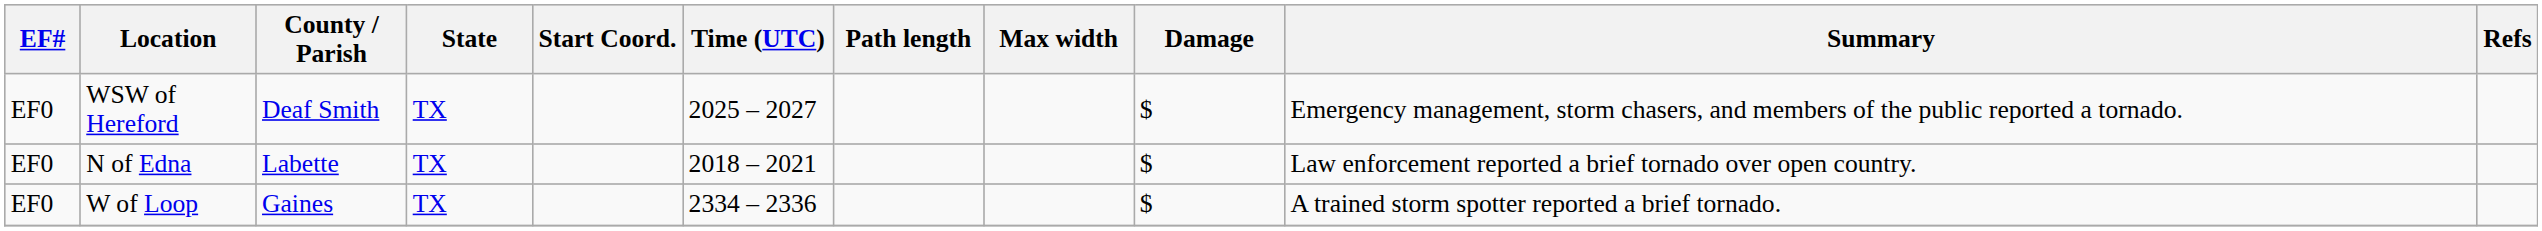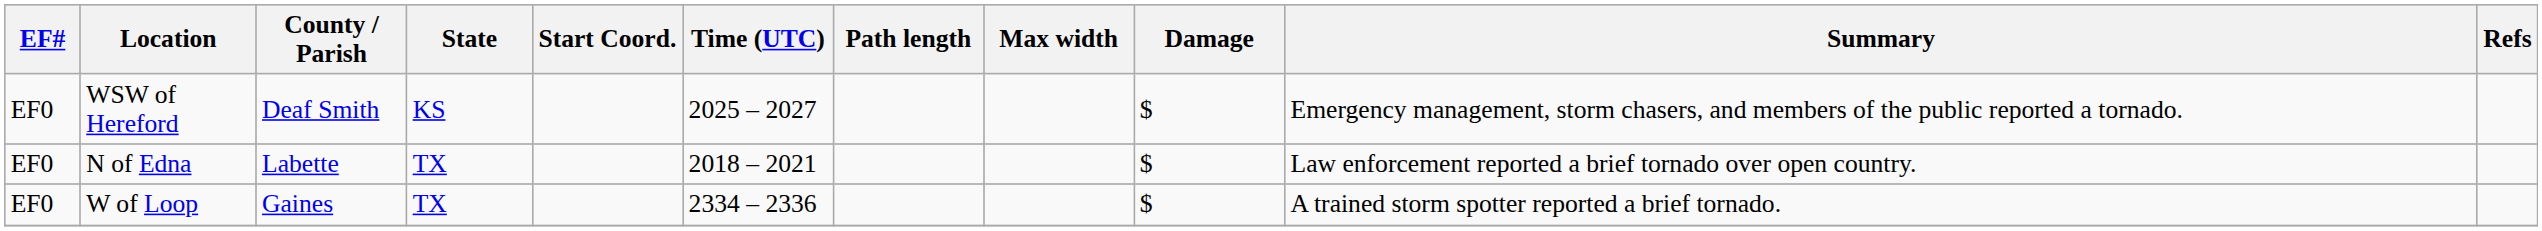(430, 108) TX -> (429, 108) KS
